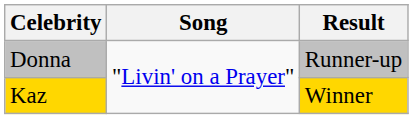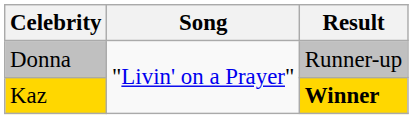(339, 95) normal -> (342, 95) bold
